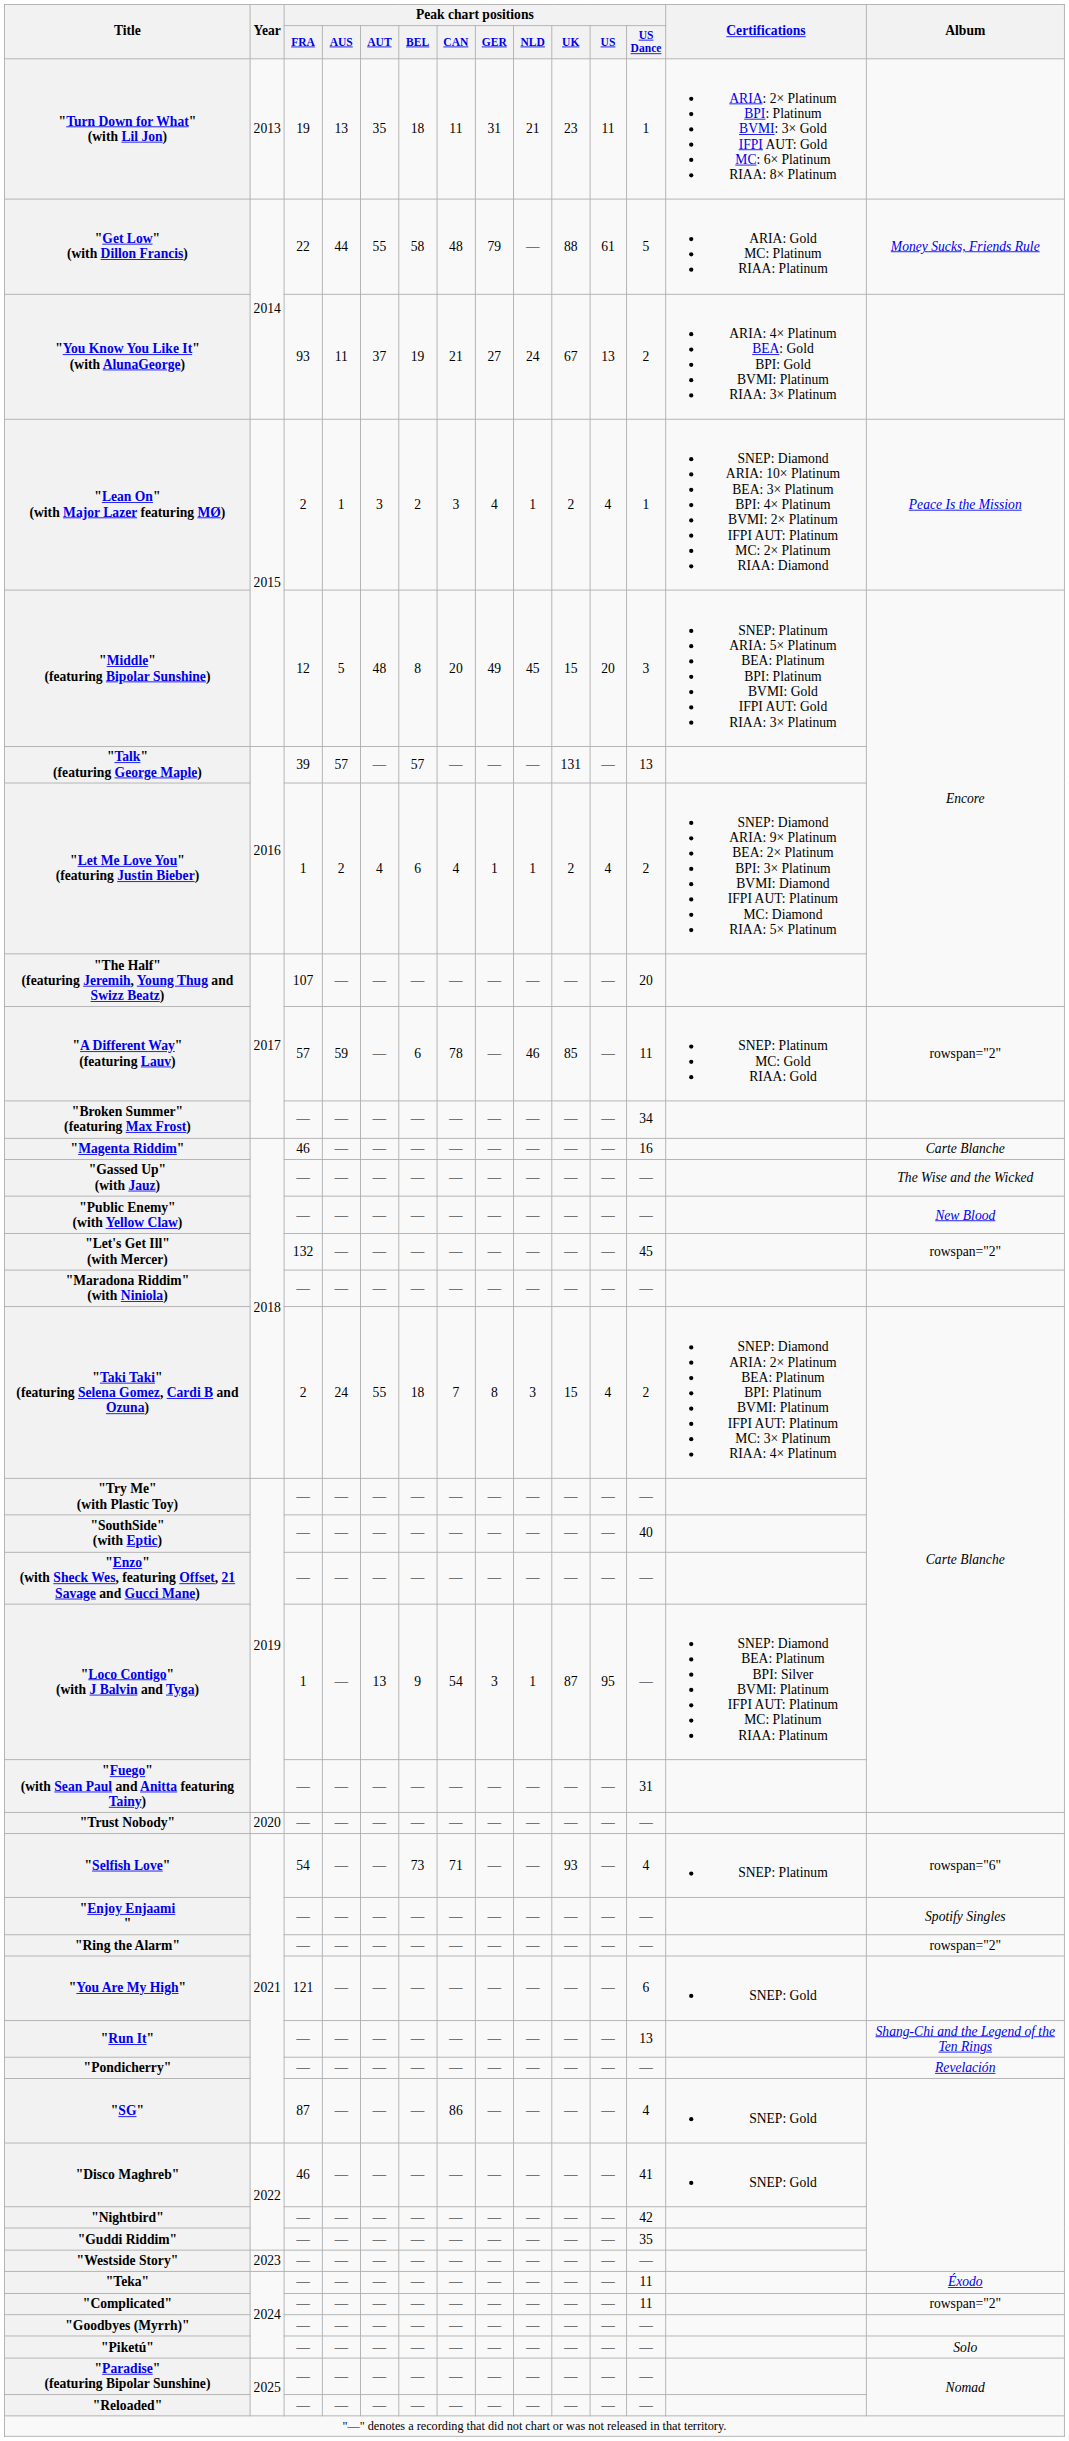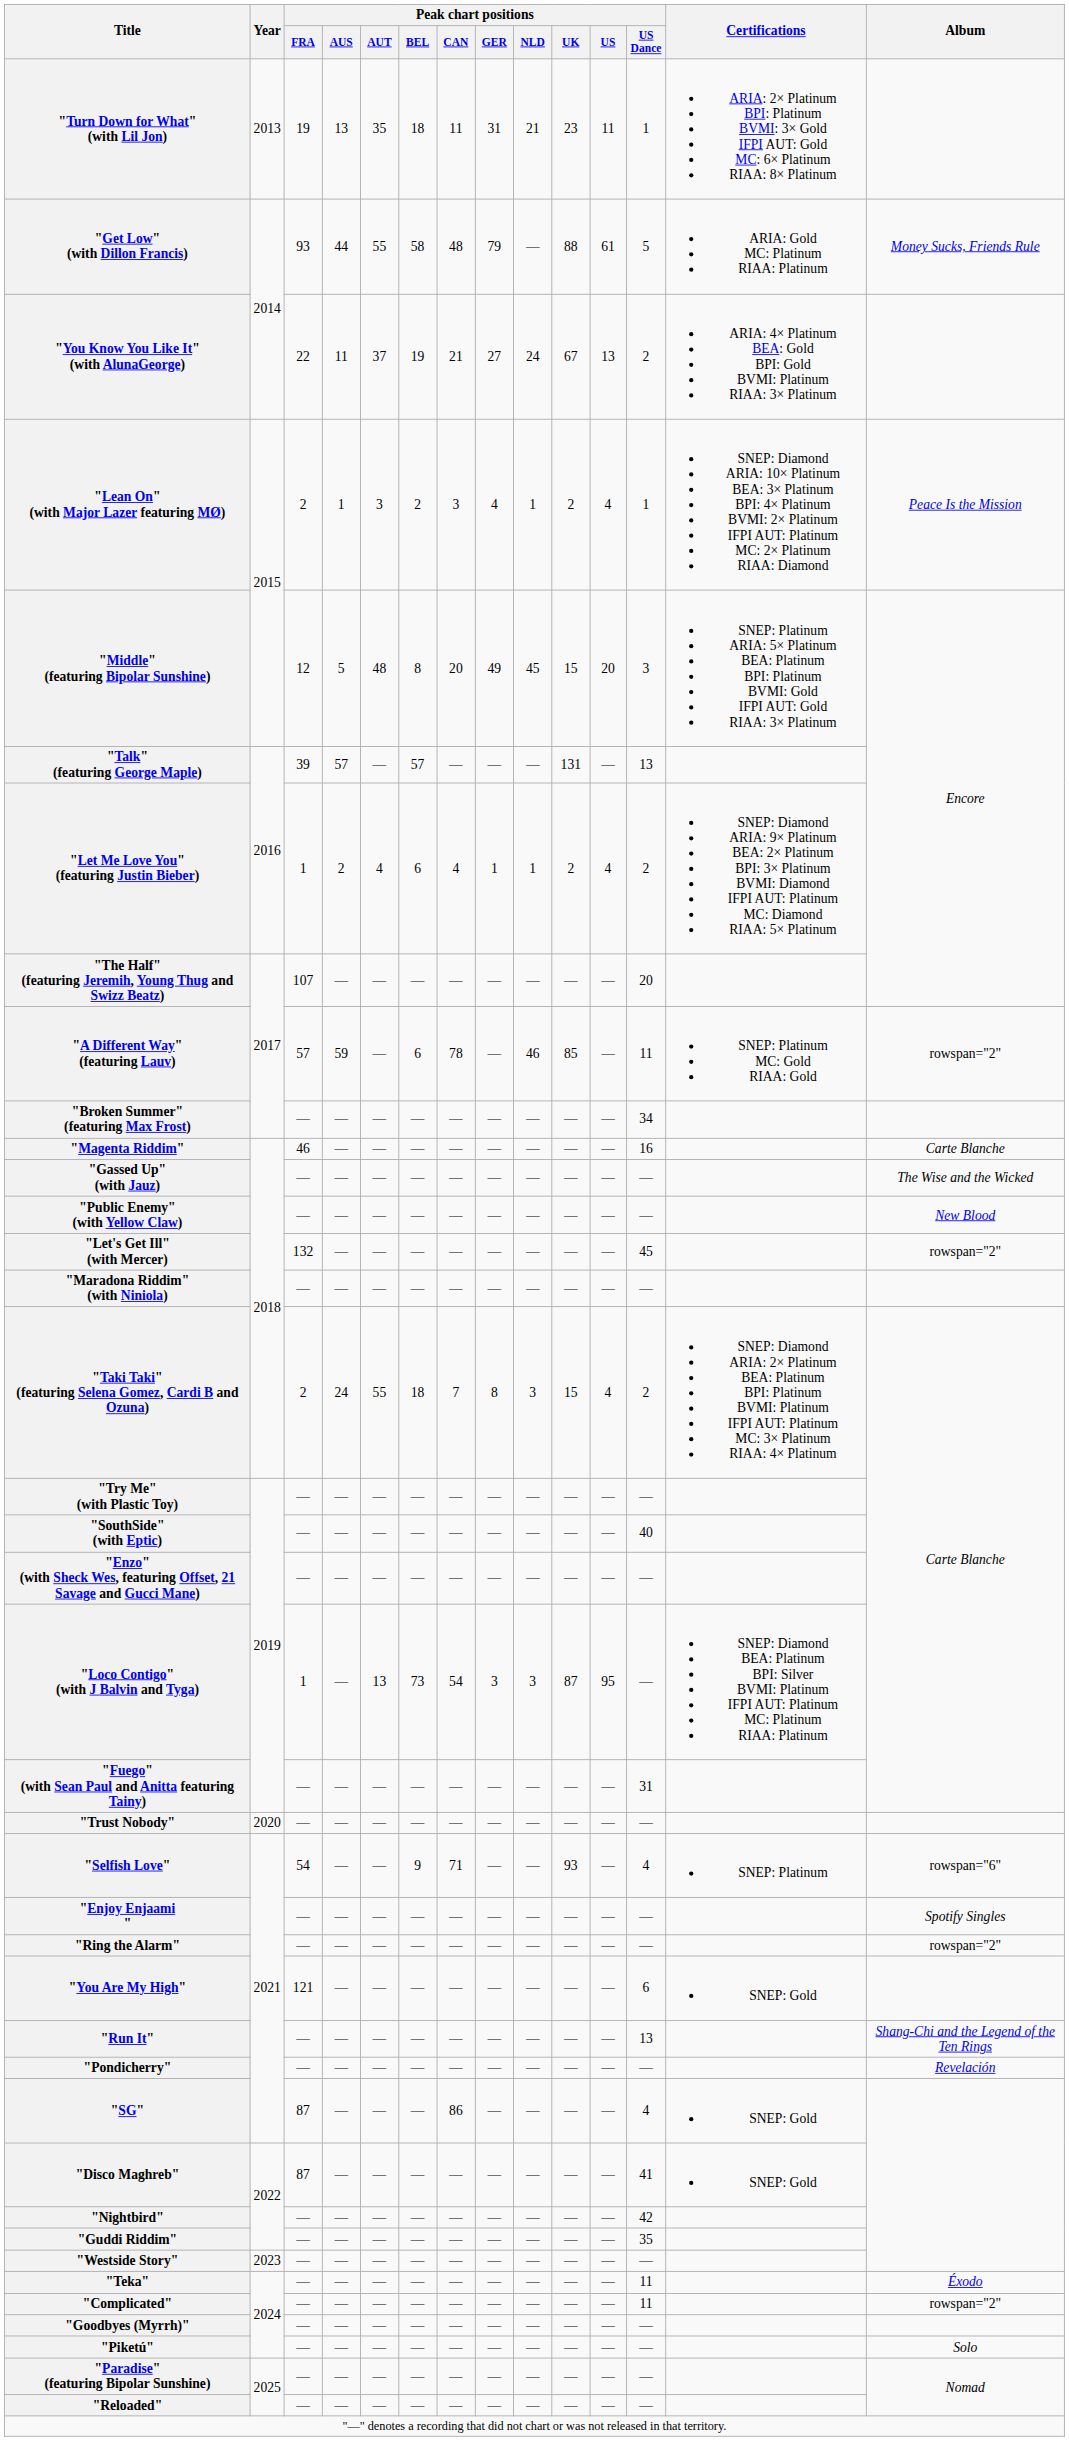(303, 246) 22 -> (303, 246) 93
(303, 356) 93 -> (303, 356) 22
(418, 1682) 9 -> (418, 1682) 73
(533, 1682) 1 -> (533, 1682) 3
(418, 1865) 73 -> (418, 1865) 9
(303, 2174) 46 -> (303, 2174) 87
